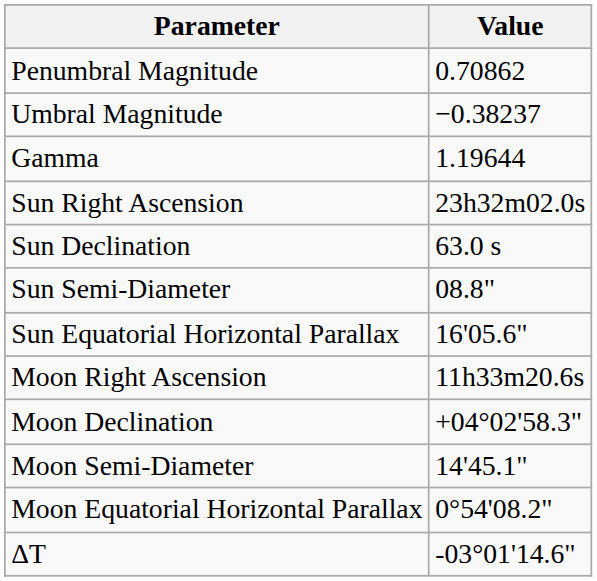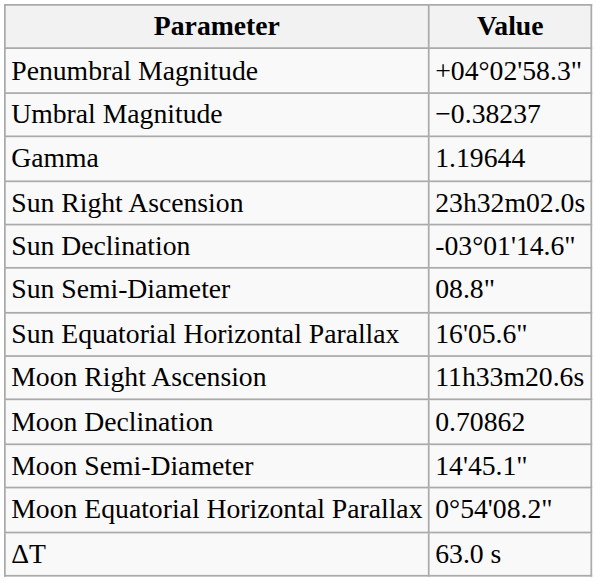(480, 70) 0.70862 -> (509, 70) +04°02'58.3"
(468, 245) 63.0 s -> (505, 245) -03°01'14.6"
(509, 421) +04°02'58.3" -> (480, 421) 0.70862
(505, 553) -03°01'14.6" -> (468, 553) 63.0 s
